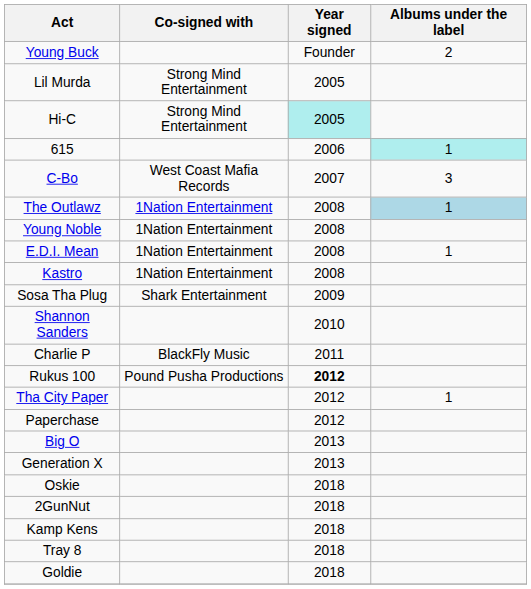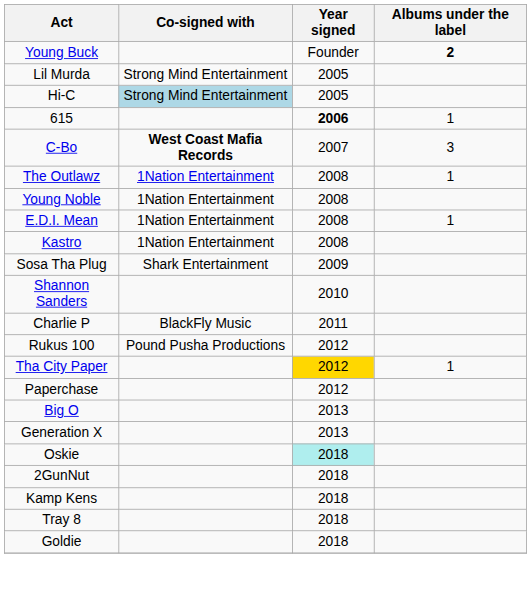(449, 52) normal -> (450, 52) bold
(204, 119) no background -> (205, 96) lightblue background
(329, 119) paleturquoise background -> (333, 96) no background
(329, 149) normal -> (333, 118) bold
(449, 149) paleturquoise background -> (450, 118) no background
(204, 178) normal -> (205, 147) bold
(449, 208) lightblue background -> (450, 177) no background
(329, 376) bold -> (333, 345) normal
(329, 398) no background -> (333, 367) gold background
(329, 485) no background -> (333, 454) paleturquoise background
